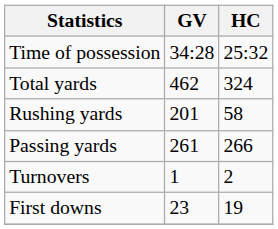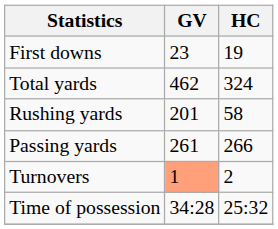rows swapped: (55, 208) <-> (85, 51)
(174, 176) no background -> (174, 176) lightsalmon background
